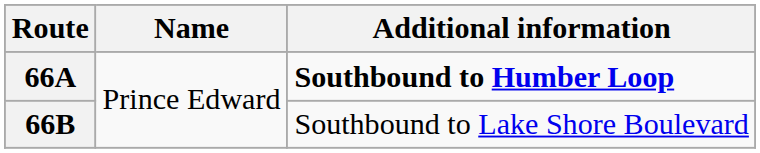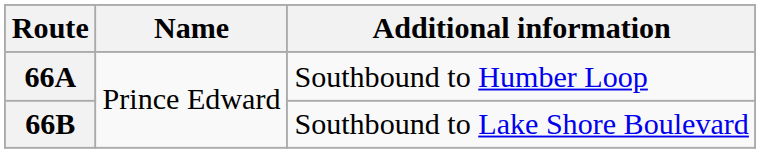(484, 76) bold -> (471, 76) normal
